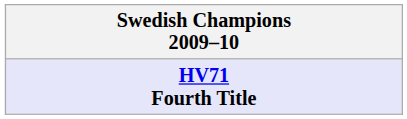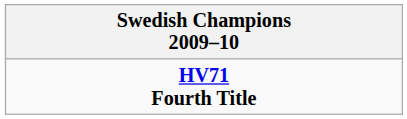(204, 86) lavender background -> (204, 86) no background
